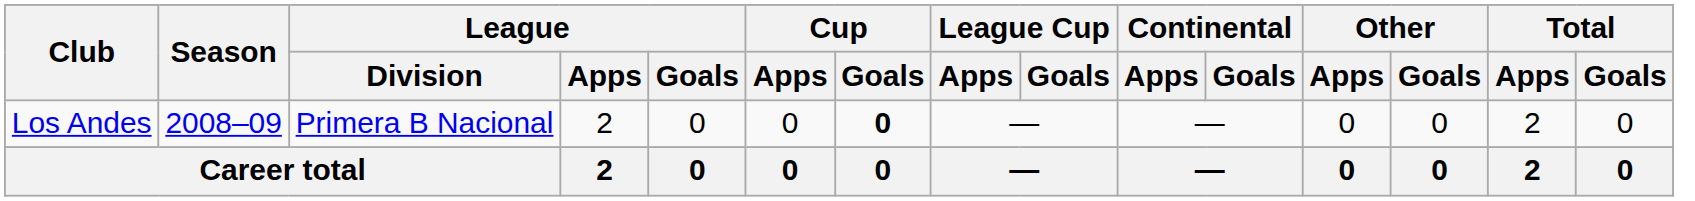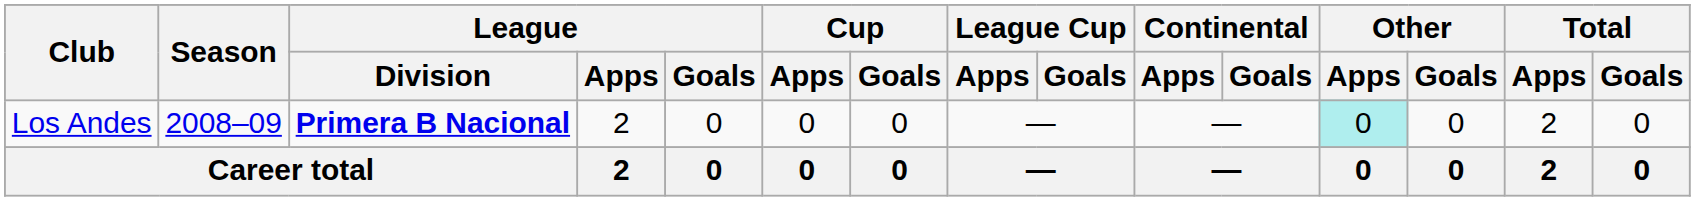(425, 123) normal -> (433, 123) bold
(883, 123) bold -> (900, 123) normal
(1347, 123) no background -> (1363, 123) paleturquoise background
